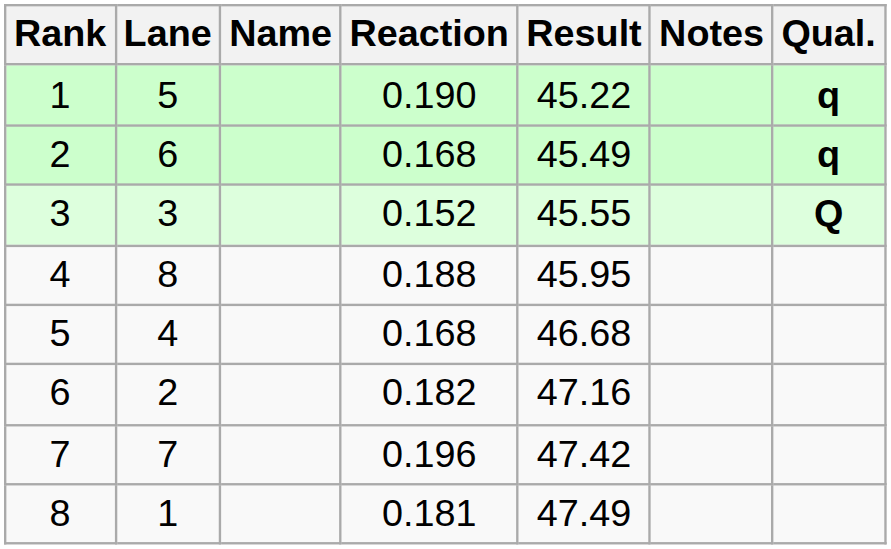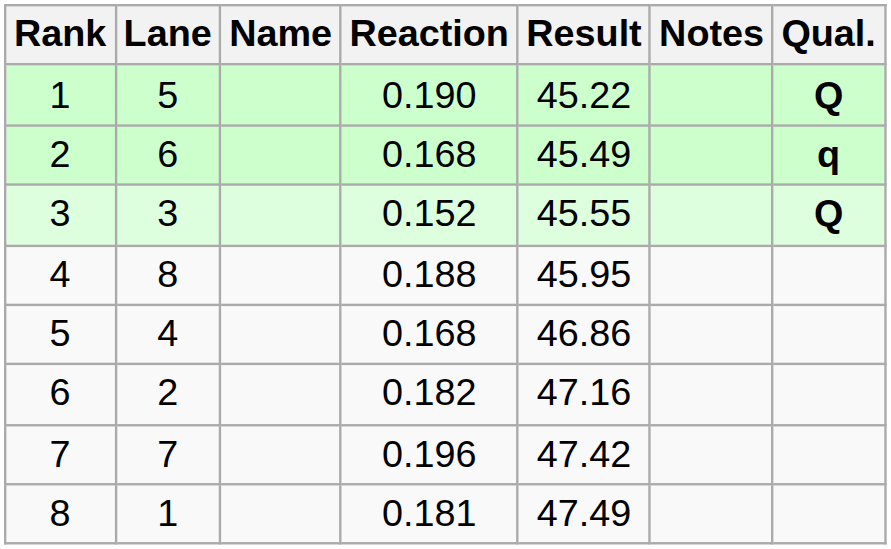(829, 94) q -> (829, 94) Q
(584, 333) 46.68 -> (584, 333) 46.86
